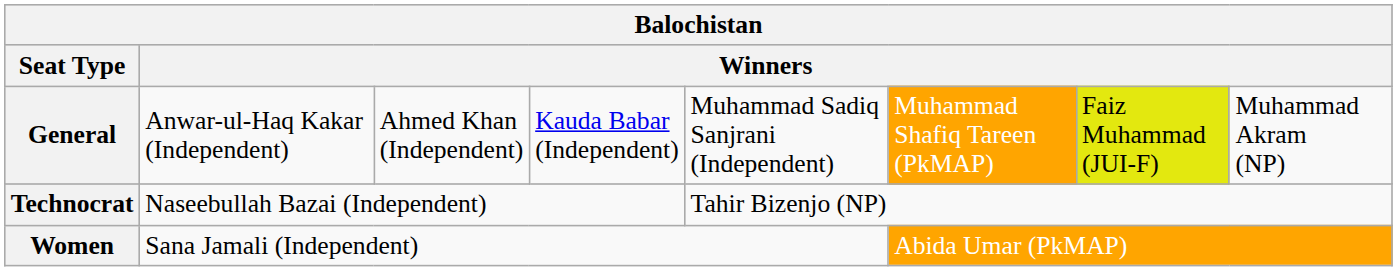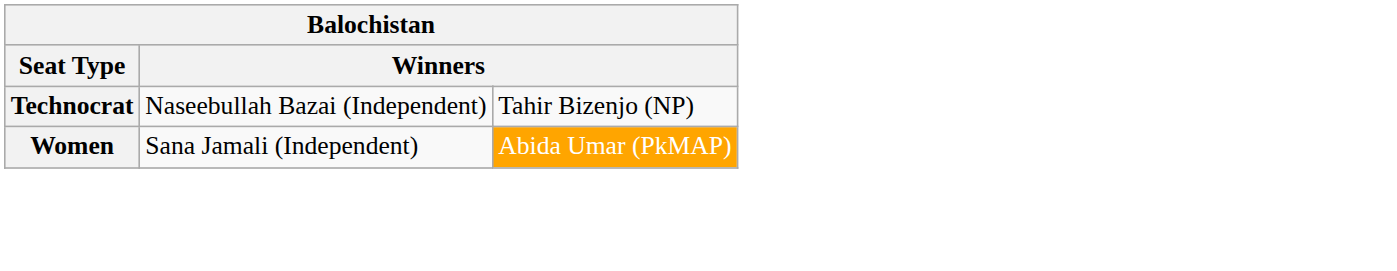- row: (72, 134)
